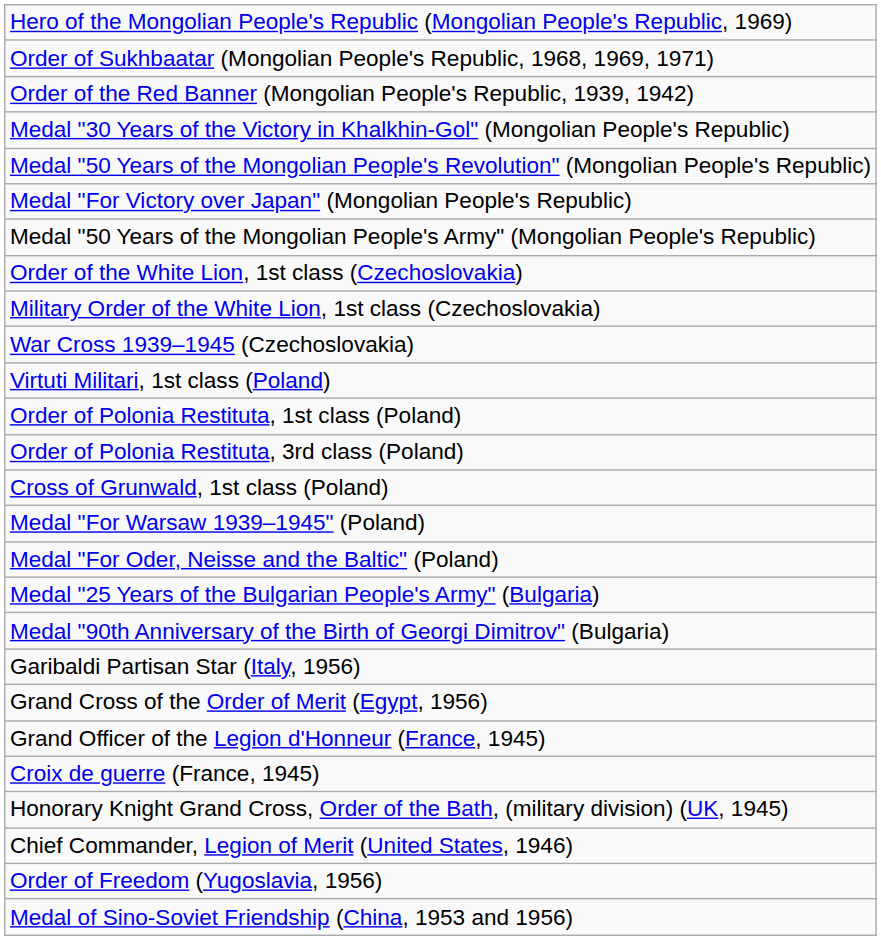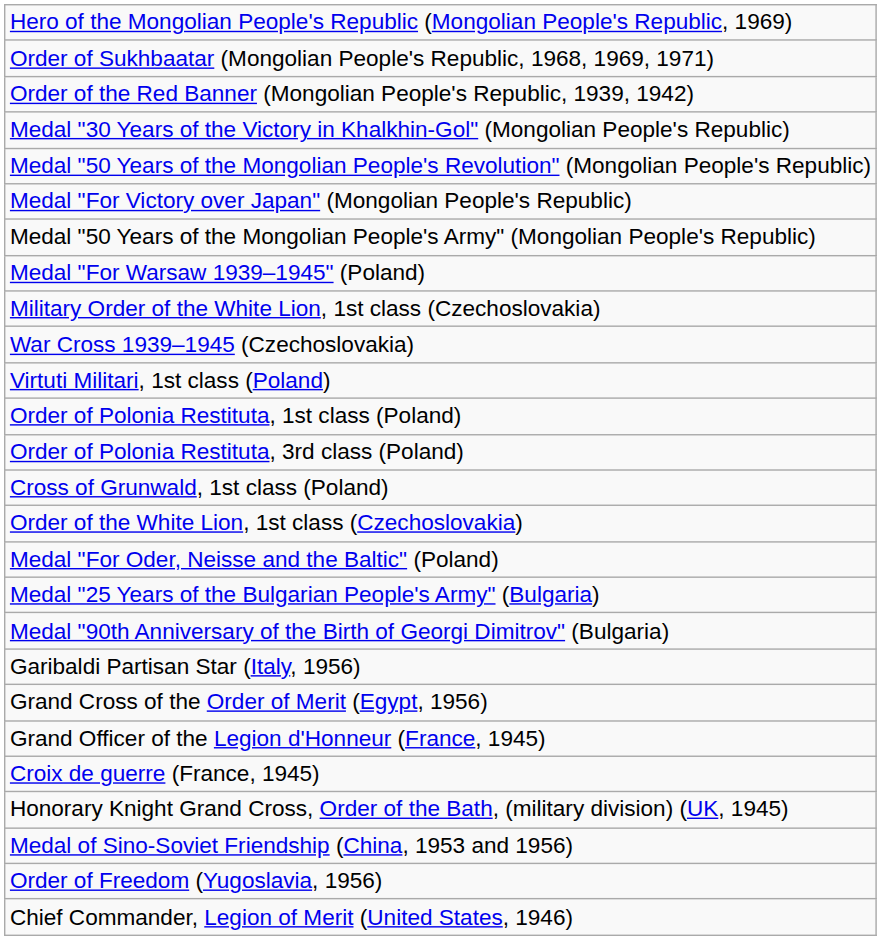(266, 272) Order of the White Lion, 1st class (Czechoslovakia) -> (218, 272) Medal "For Warsaw 1939–1945" (Poland)
(218, 523) Medal "For Warsaw 1939–1945" (Poland) -> (266, 523) Order of the White Lion, 1st class (Czechoslovakia)
(291, 845) Chief Commander, Legion of Merit (United States, 1946) -> (291, 845) Medal of Sino-Soviet Friendship (China, 1953 and 1956)
(291, 916) Medal of Sino-Soviet Friendship (China, 1953 and 1956) -> (291, 916) Chief Commander, Legion of Merit (United States, 1946)
